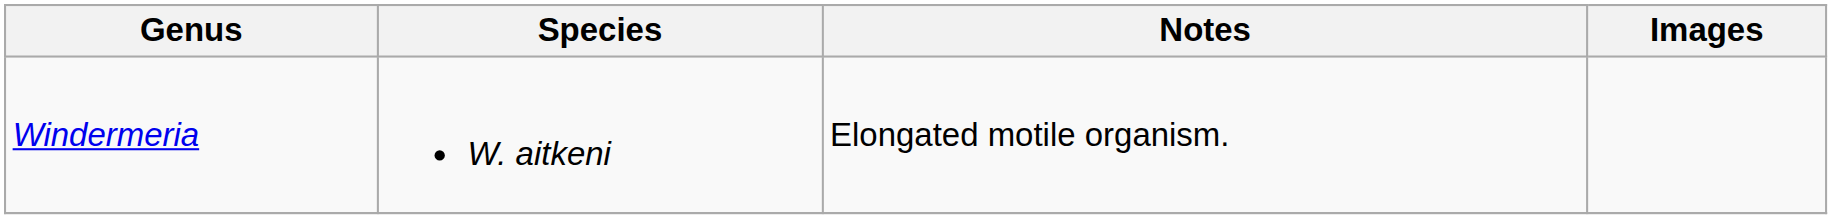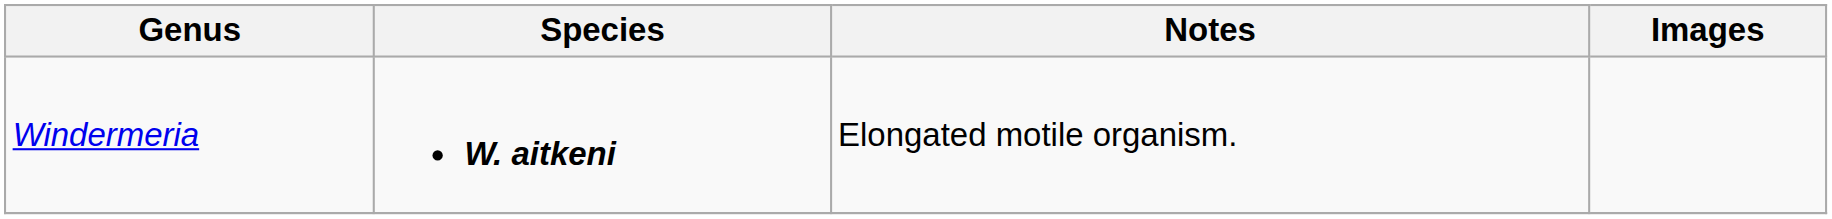(600, 153) normal -> (602, 153) bold
